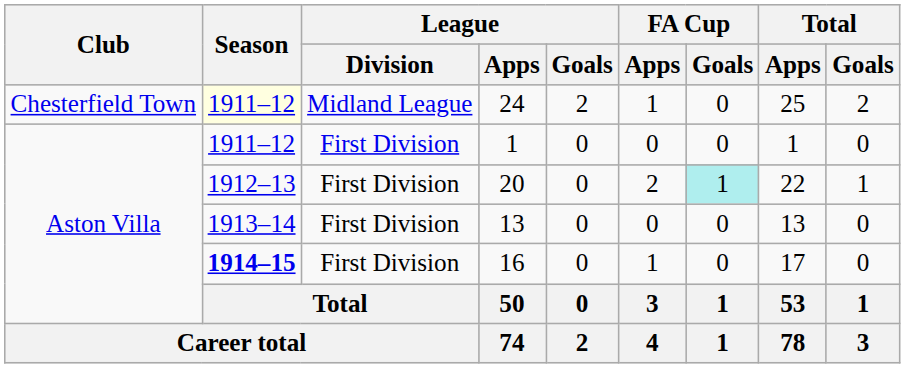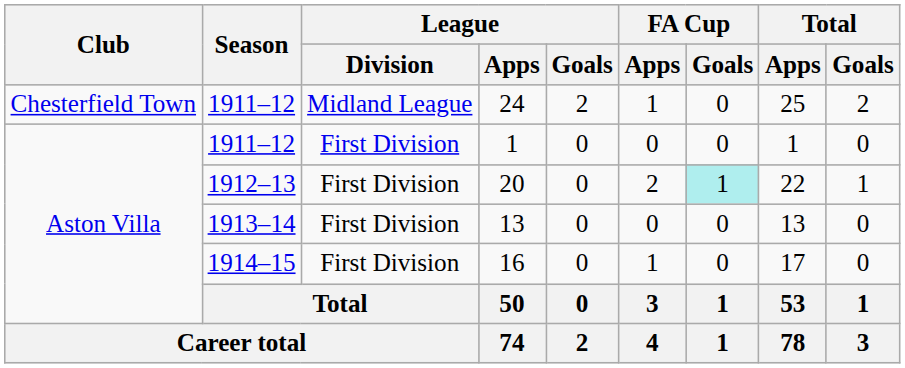(252, 104) lightyellow background -> (252, 104) no background
(252, 263) bold -> (252, 263) normal
